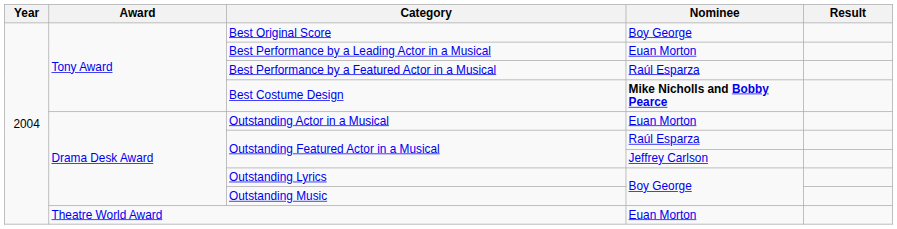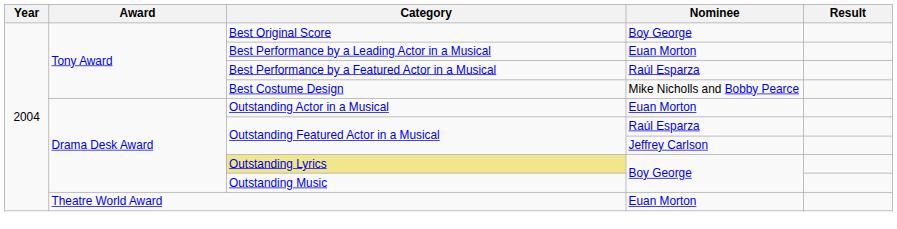(699, 95) bold -> (714, 88) normal
(278, 177) no background -> (278, 164) khaki background
